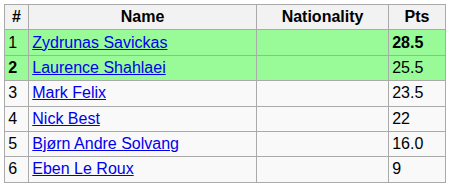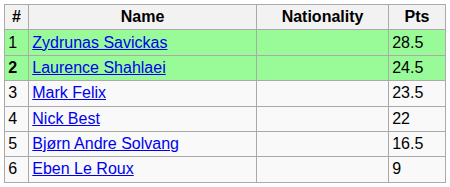(408, 42) bold -> (408, 42) normal
(408, 67) 25.5 -> (408, 67) 24.5
(408, 144) 16.0 -> (408, 144) 16.5
